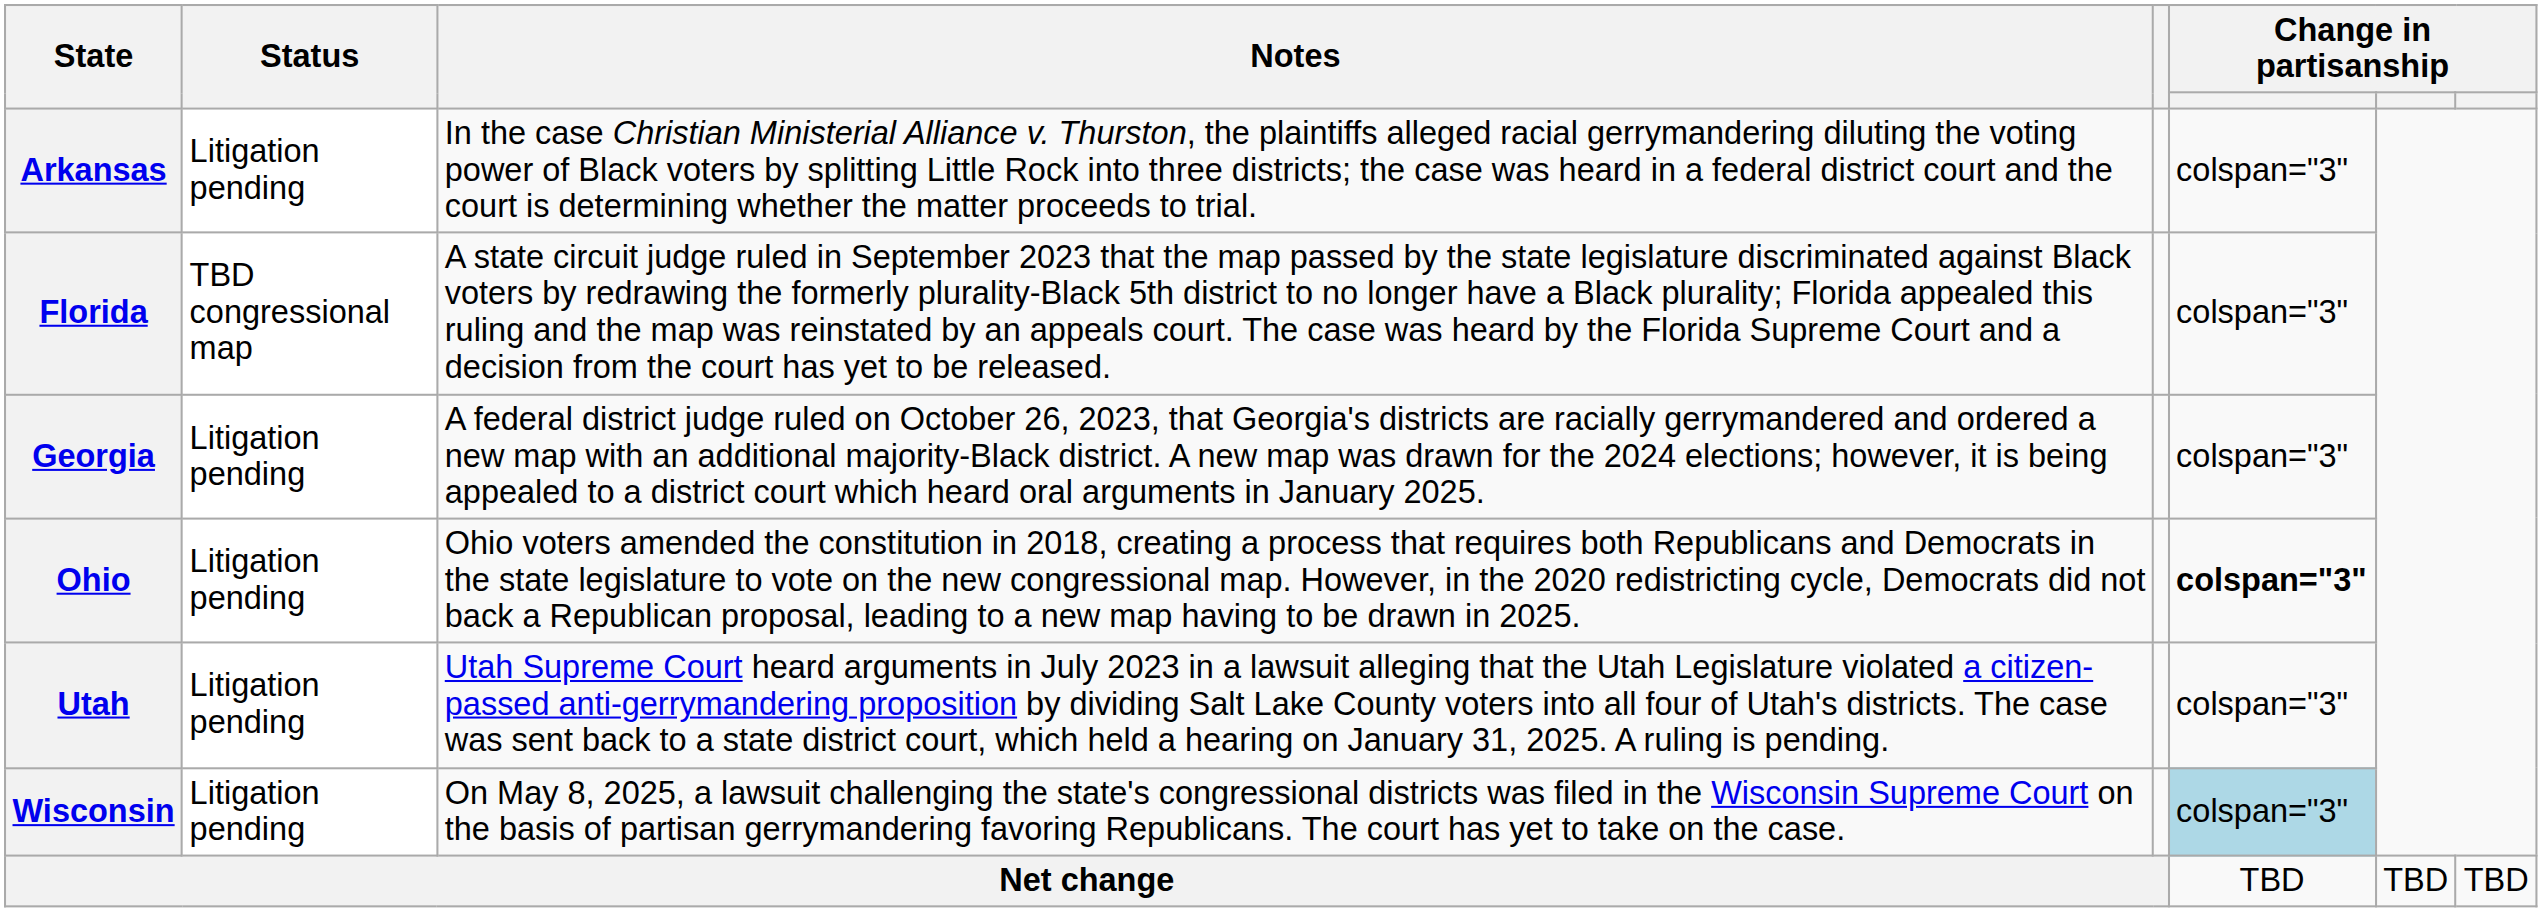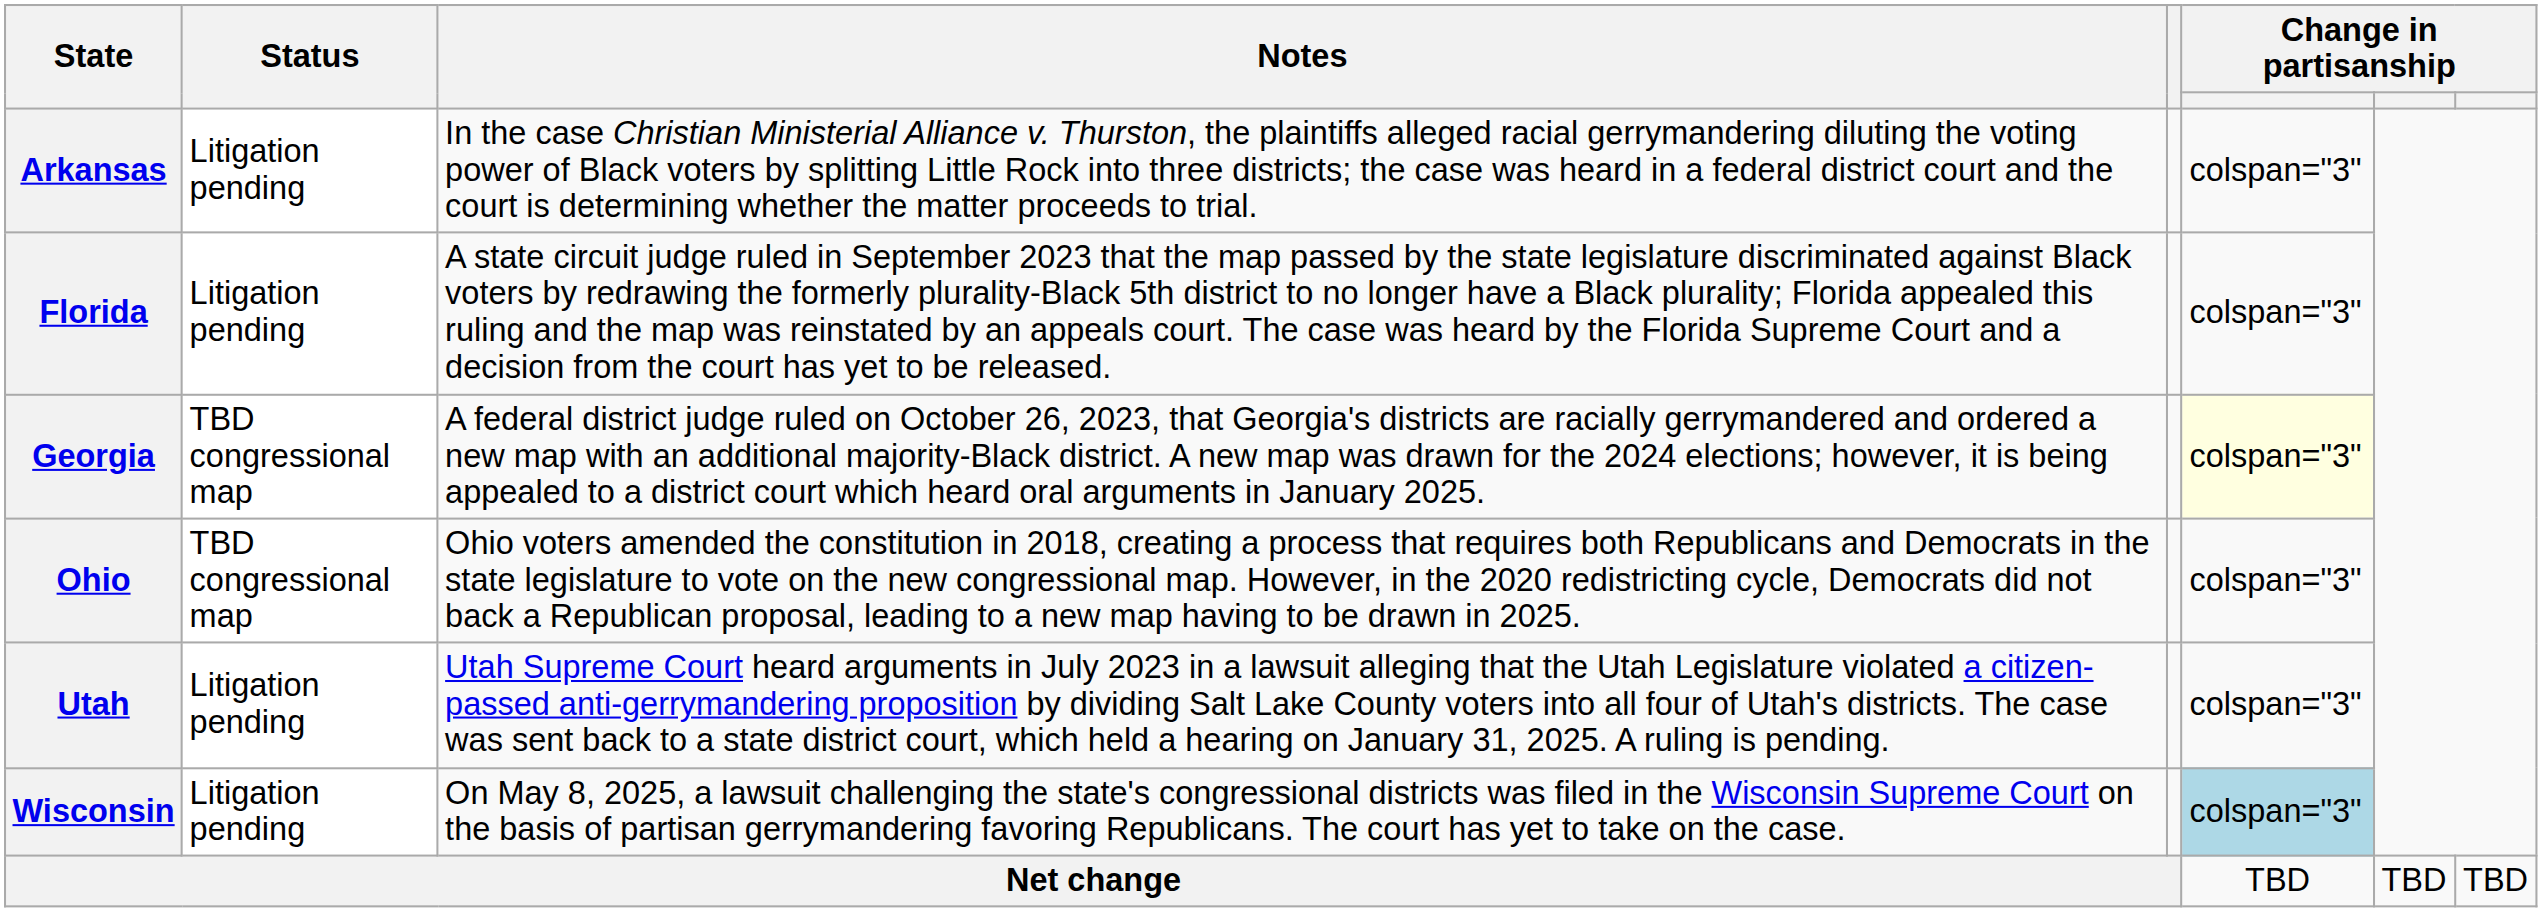(290, 312) TBD congressional map -> (255, 312) Litigation pending
(255, 455) Litigation pending -> (290, 455) TBD congressional map
(2262, 455) no background -> (2276, 455) lightyellow background
(255, 580) Litigation pending -> (290, 580) TBD congressional map
(2271, 580) bold -> (2276, 580) normal
